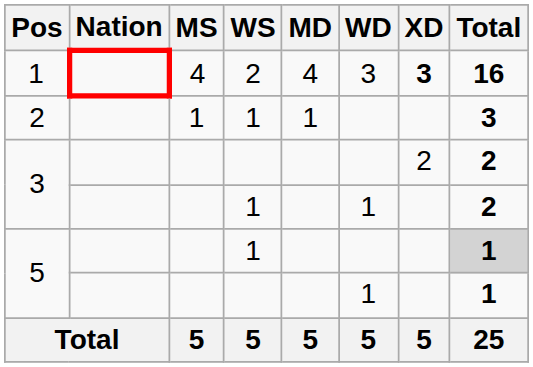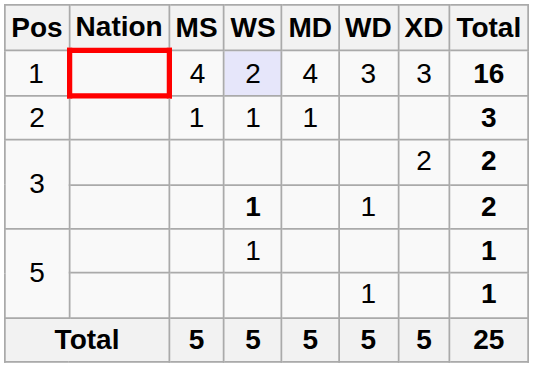(253, 72) no background -> (253, 72) lavender background
(424, 72) bold -> (424, 72) normal
(253, 206) normal -> (253, 206) bold
(489, 250) lightgrey background -> (489, 250) no background
